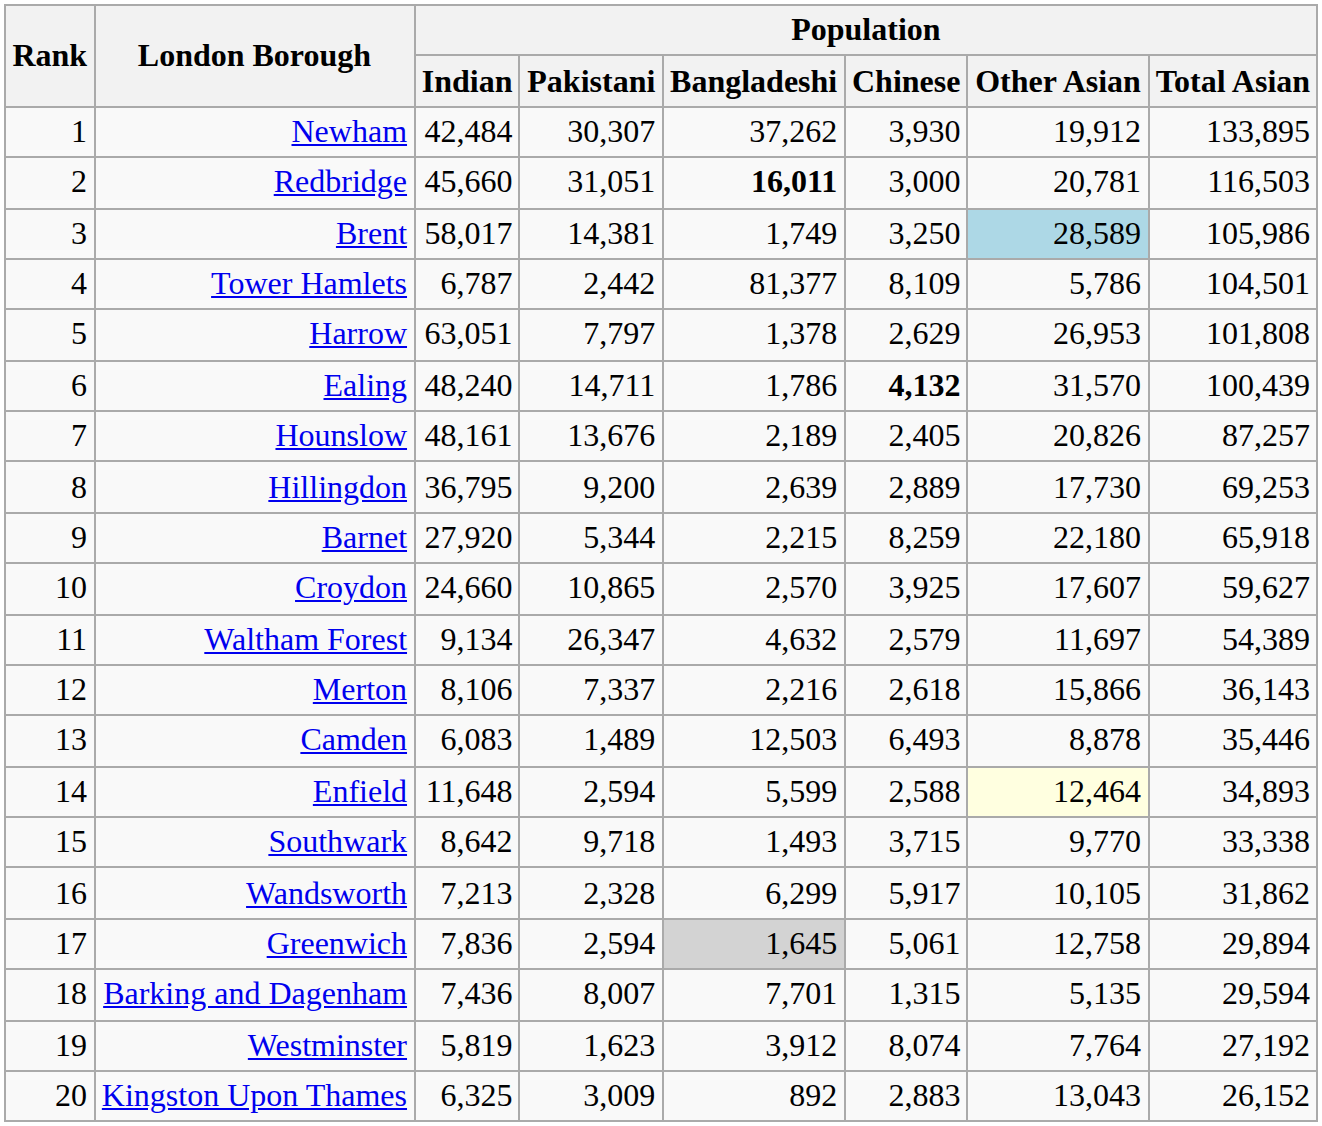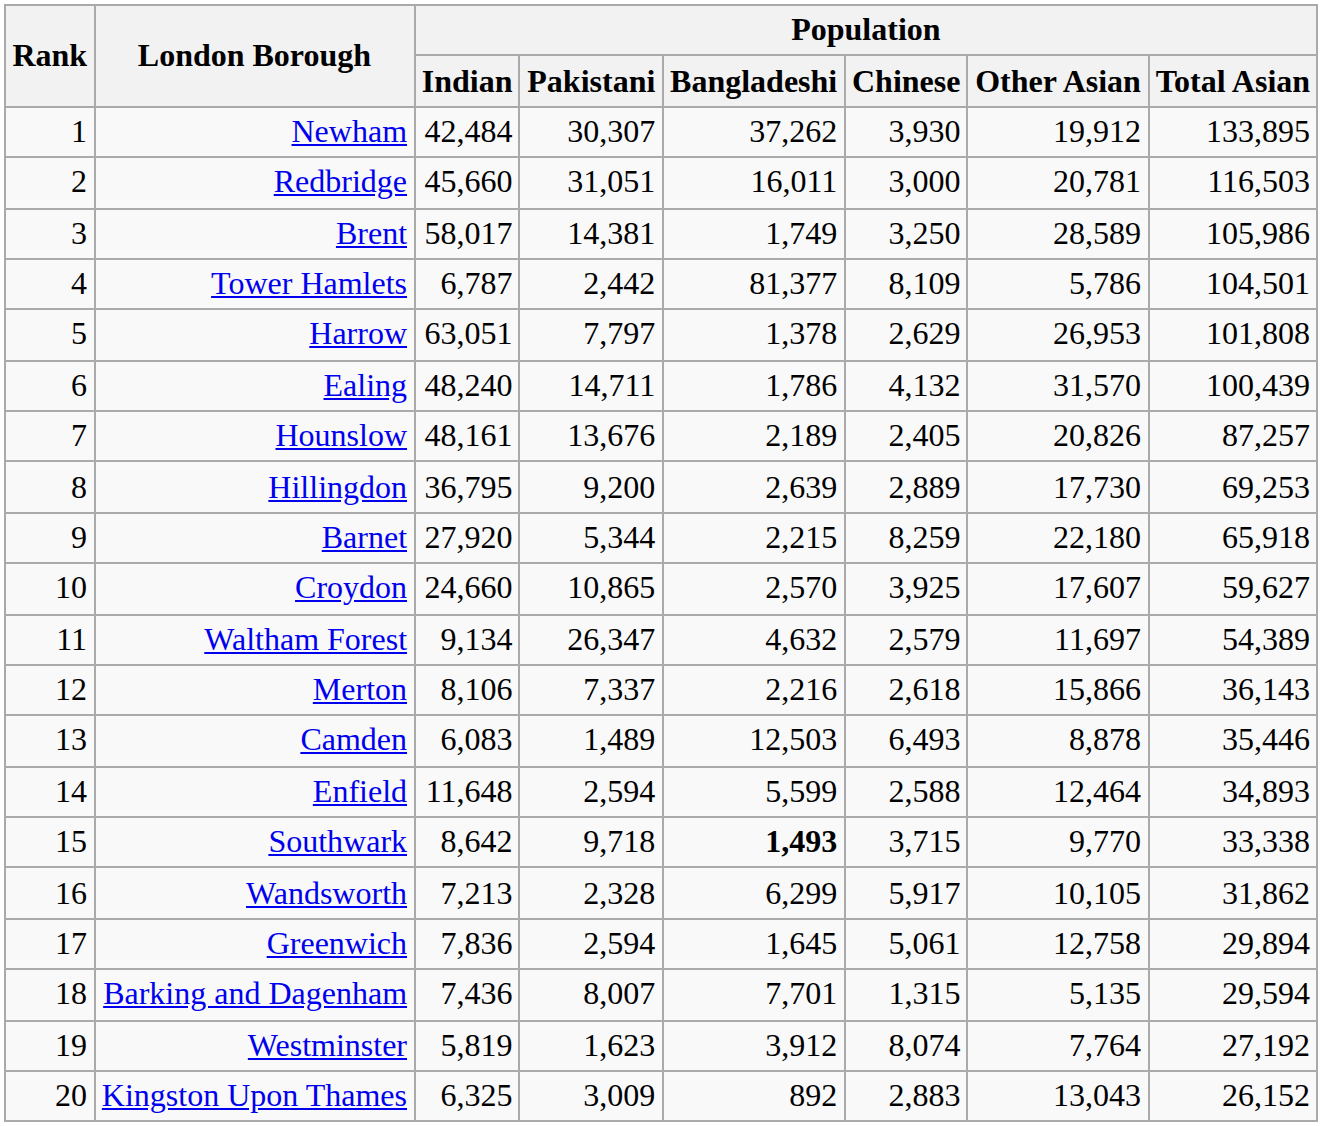(794, 182) bold -> (794, 182) normal
(1097, 232) lightblue background -> (1097, 232) no background
(924, 385) bold -> (924, 385) normal
(1097, 791) lightyellow background -> (1097, 791) no background
(801, 841) normal -> (801, 841) bold
(801, 943) lightgrey background -> (801, 943) no background
